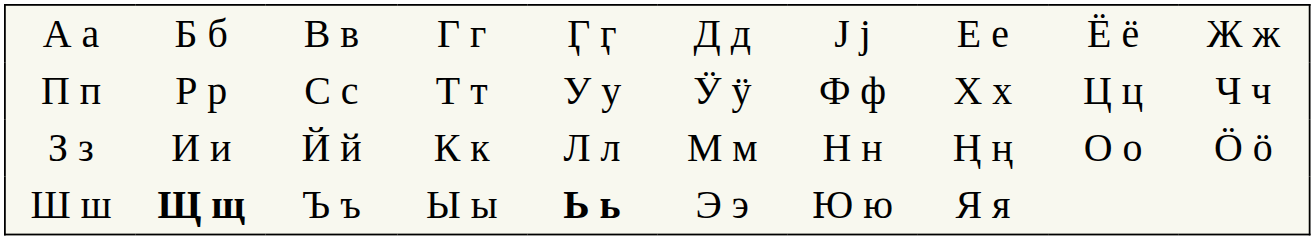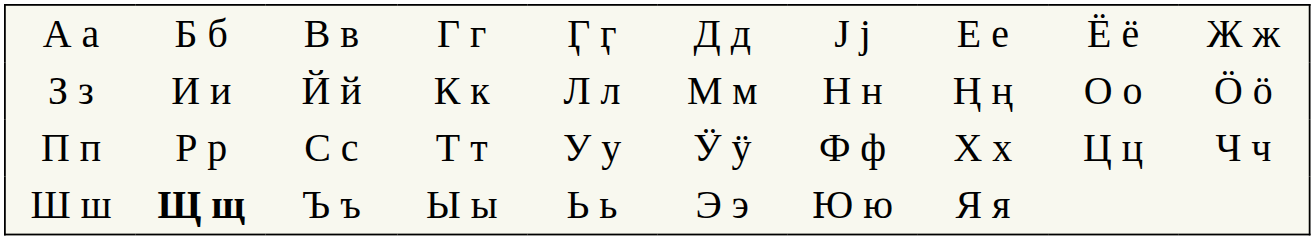rows swapped: (71, 147) <-> (71, 90)
(592, 204) bold -> (592, 204) normal
